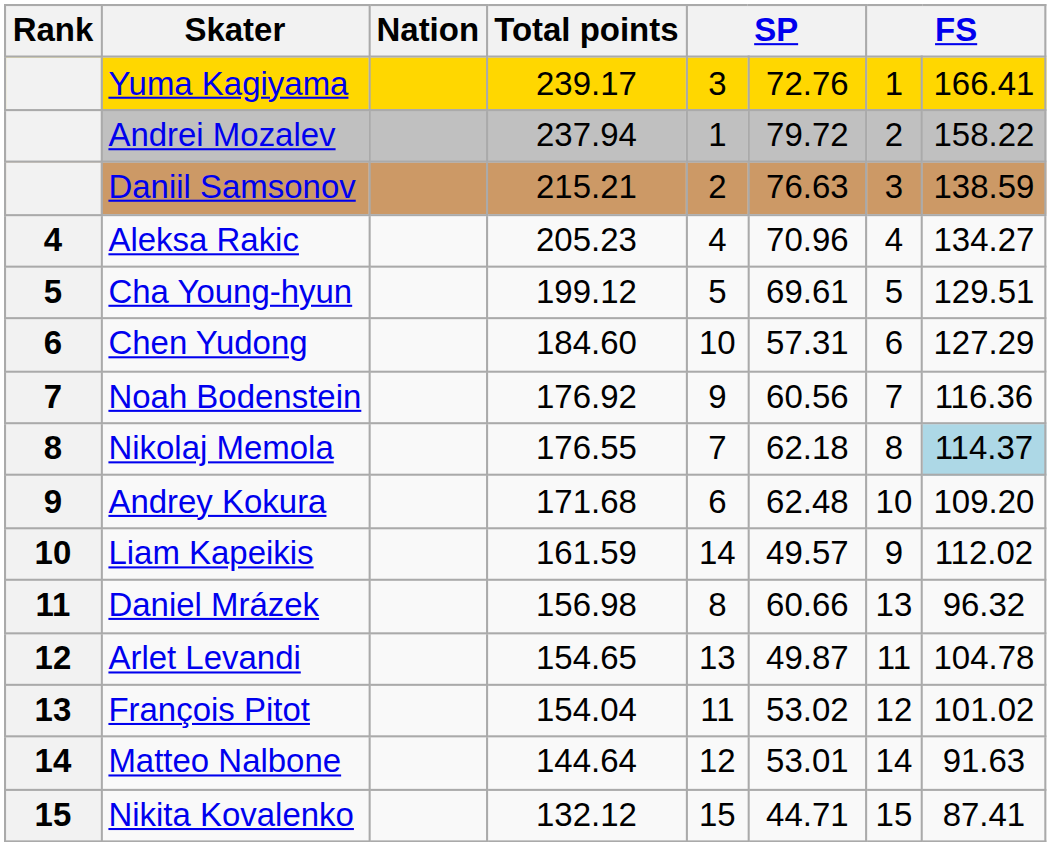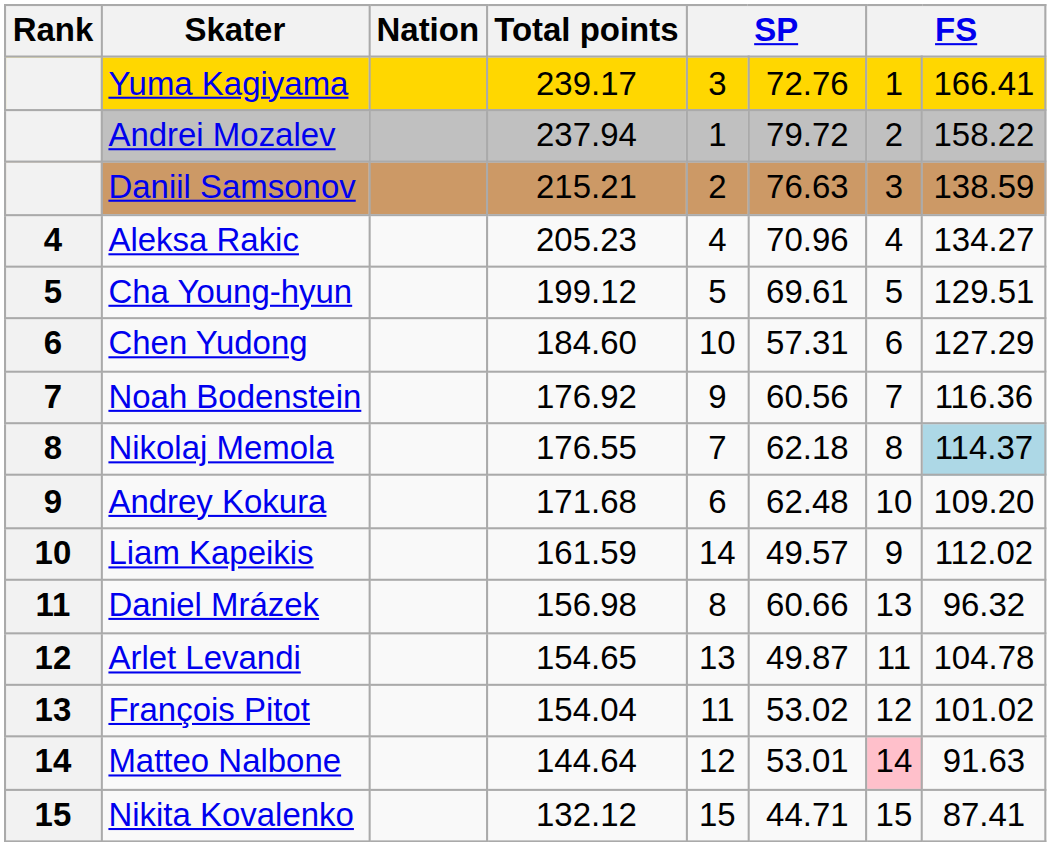(894, 762) no background -> (894, 762) pink background
